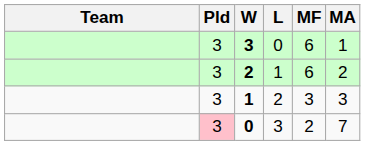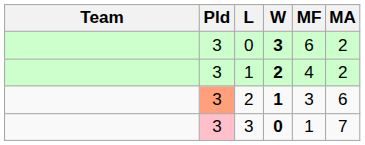columns swapped: (249, 18) <-> (278, 18)
(343, 45) 1 -> (343, 45) 2
(309, 72) 6 -> (309, 72) 4
(217, 99) no background -> (217, 99) lightsalmon background
(343, 99) 3 -> (343, 99) 6
(309, 126) 2 -> (309, 126) 1
